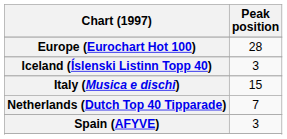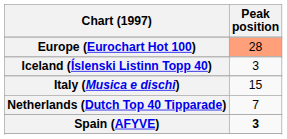(256, 47) no background -> (256, 47) lightsalmon background
(256, 124) normal -> (256, 124) bold
